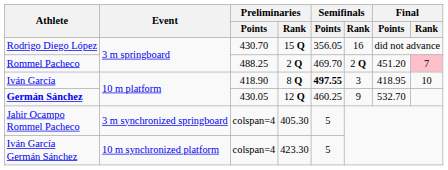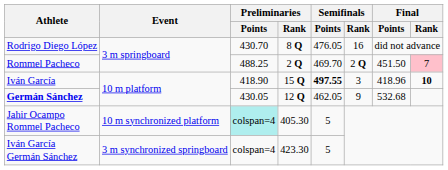(294, 46) 15 Q -> (294, 46) 8 Q
(328, 46) 356.05 -> (328, 46) 476.05
(391, 63) 451.20 -> (391, 63) 451.50
(294, 80) 8 Q -> (294, 80) 15 Q
(391, 80) 418.95 -> (391, 80) 418.96
(427, 80) normal -> (427, 80) bold
(328, 98) 460.25 -> (328, 98) 462.05
(391, 98) 532.70 -> (391, 98) 532.68
(165, 121) 3 m synchronized springboard -> (161, 121) 10 m synchronized platform
(254, 121) no background -> (254, 121) paleturquoise background
(161, 150) 10 m synchronized platform -> (165, 150) 3 m synchronized springboard
